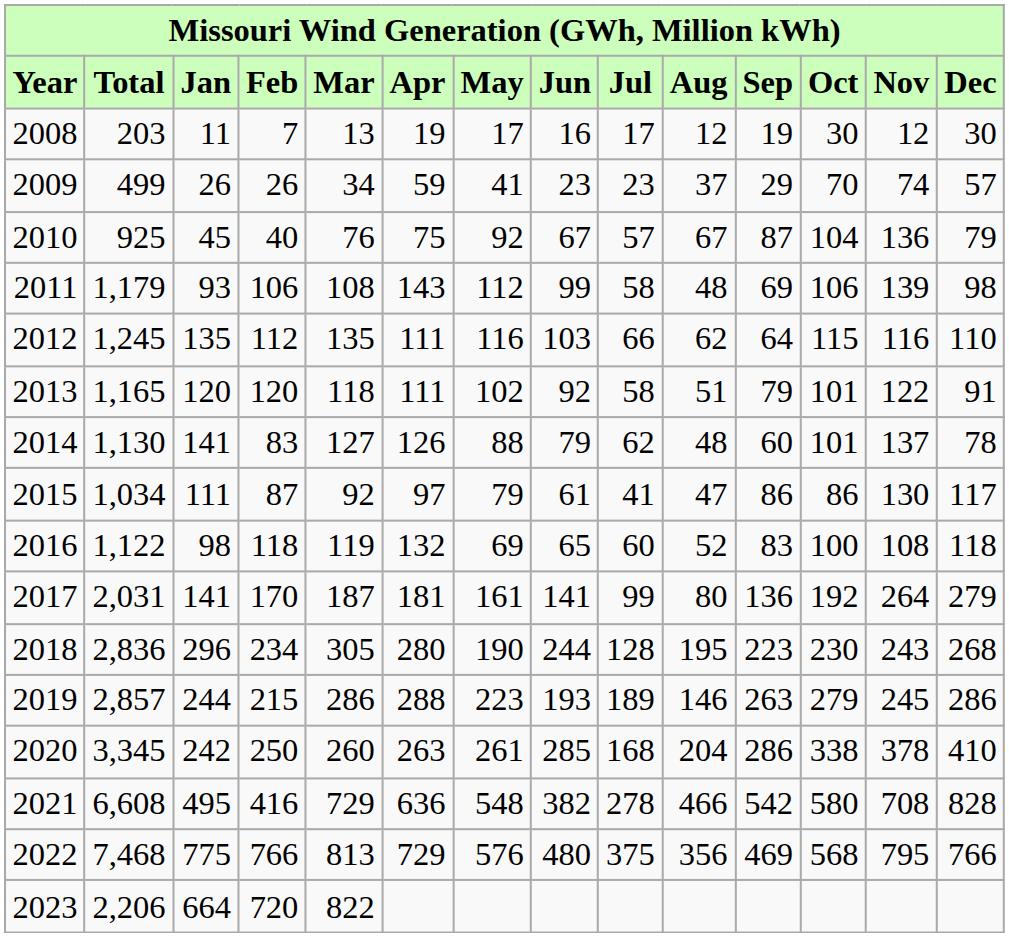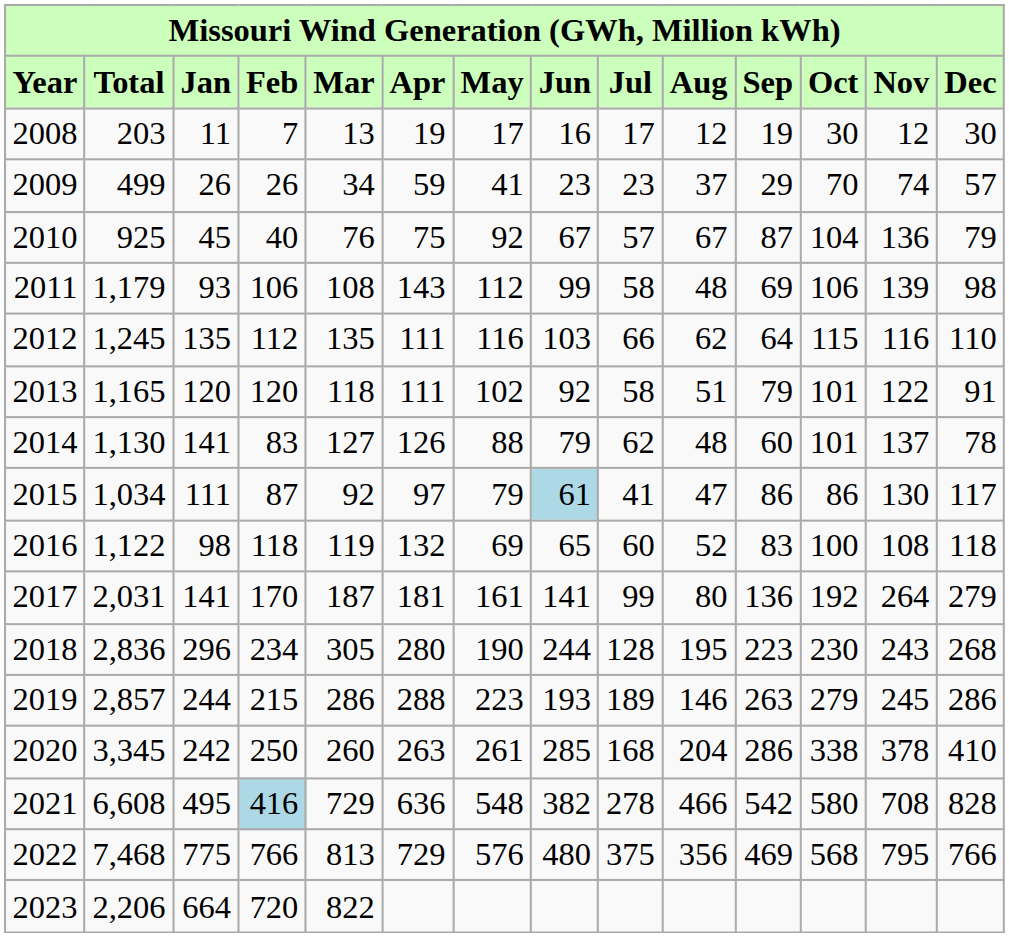(575, 493) no background -> (575, 493) lightblue background
(274, 802) no background -> (274, 802) lightblue background
